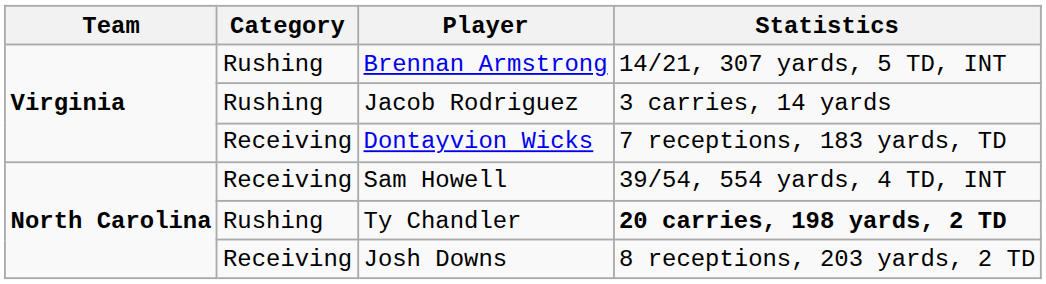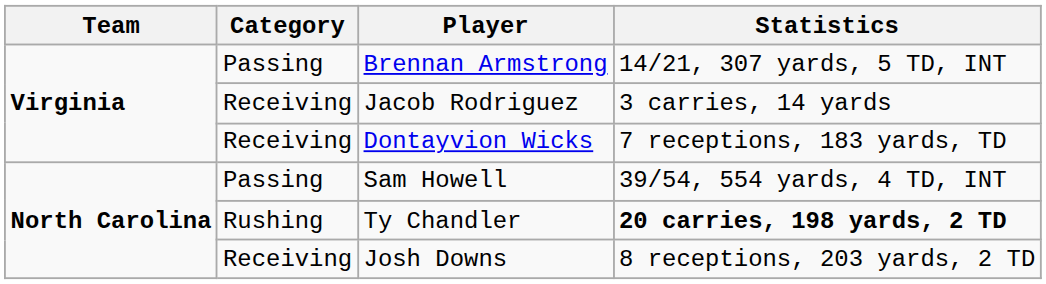(273, 64) Rushing -> (273, 64) Passing
(273, 103) Rushing -> (288, 103) Receiving
(288, 181) Receiving -> (273, 181) Passing
